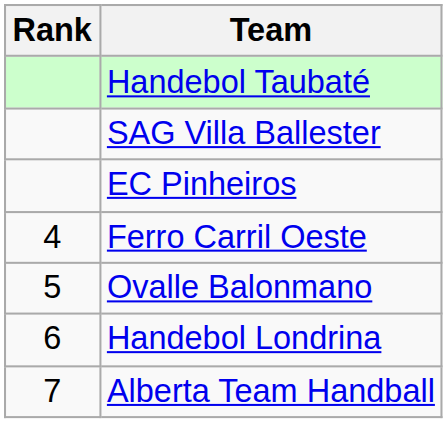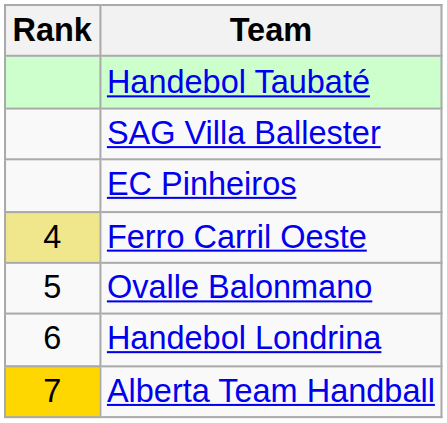(52, 236) no background -> (52, 236) khaki background
(52, 390) no background -> (52, 390) gold background
